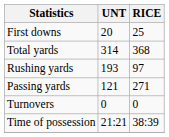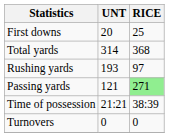(141, 86) no background -> (141, 86) lightgreen background
rows swapped: (30, 104) <-> (51, 123)
